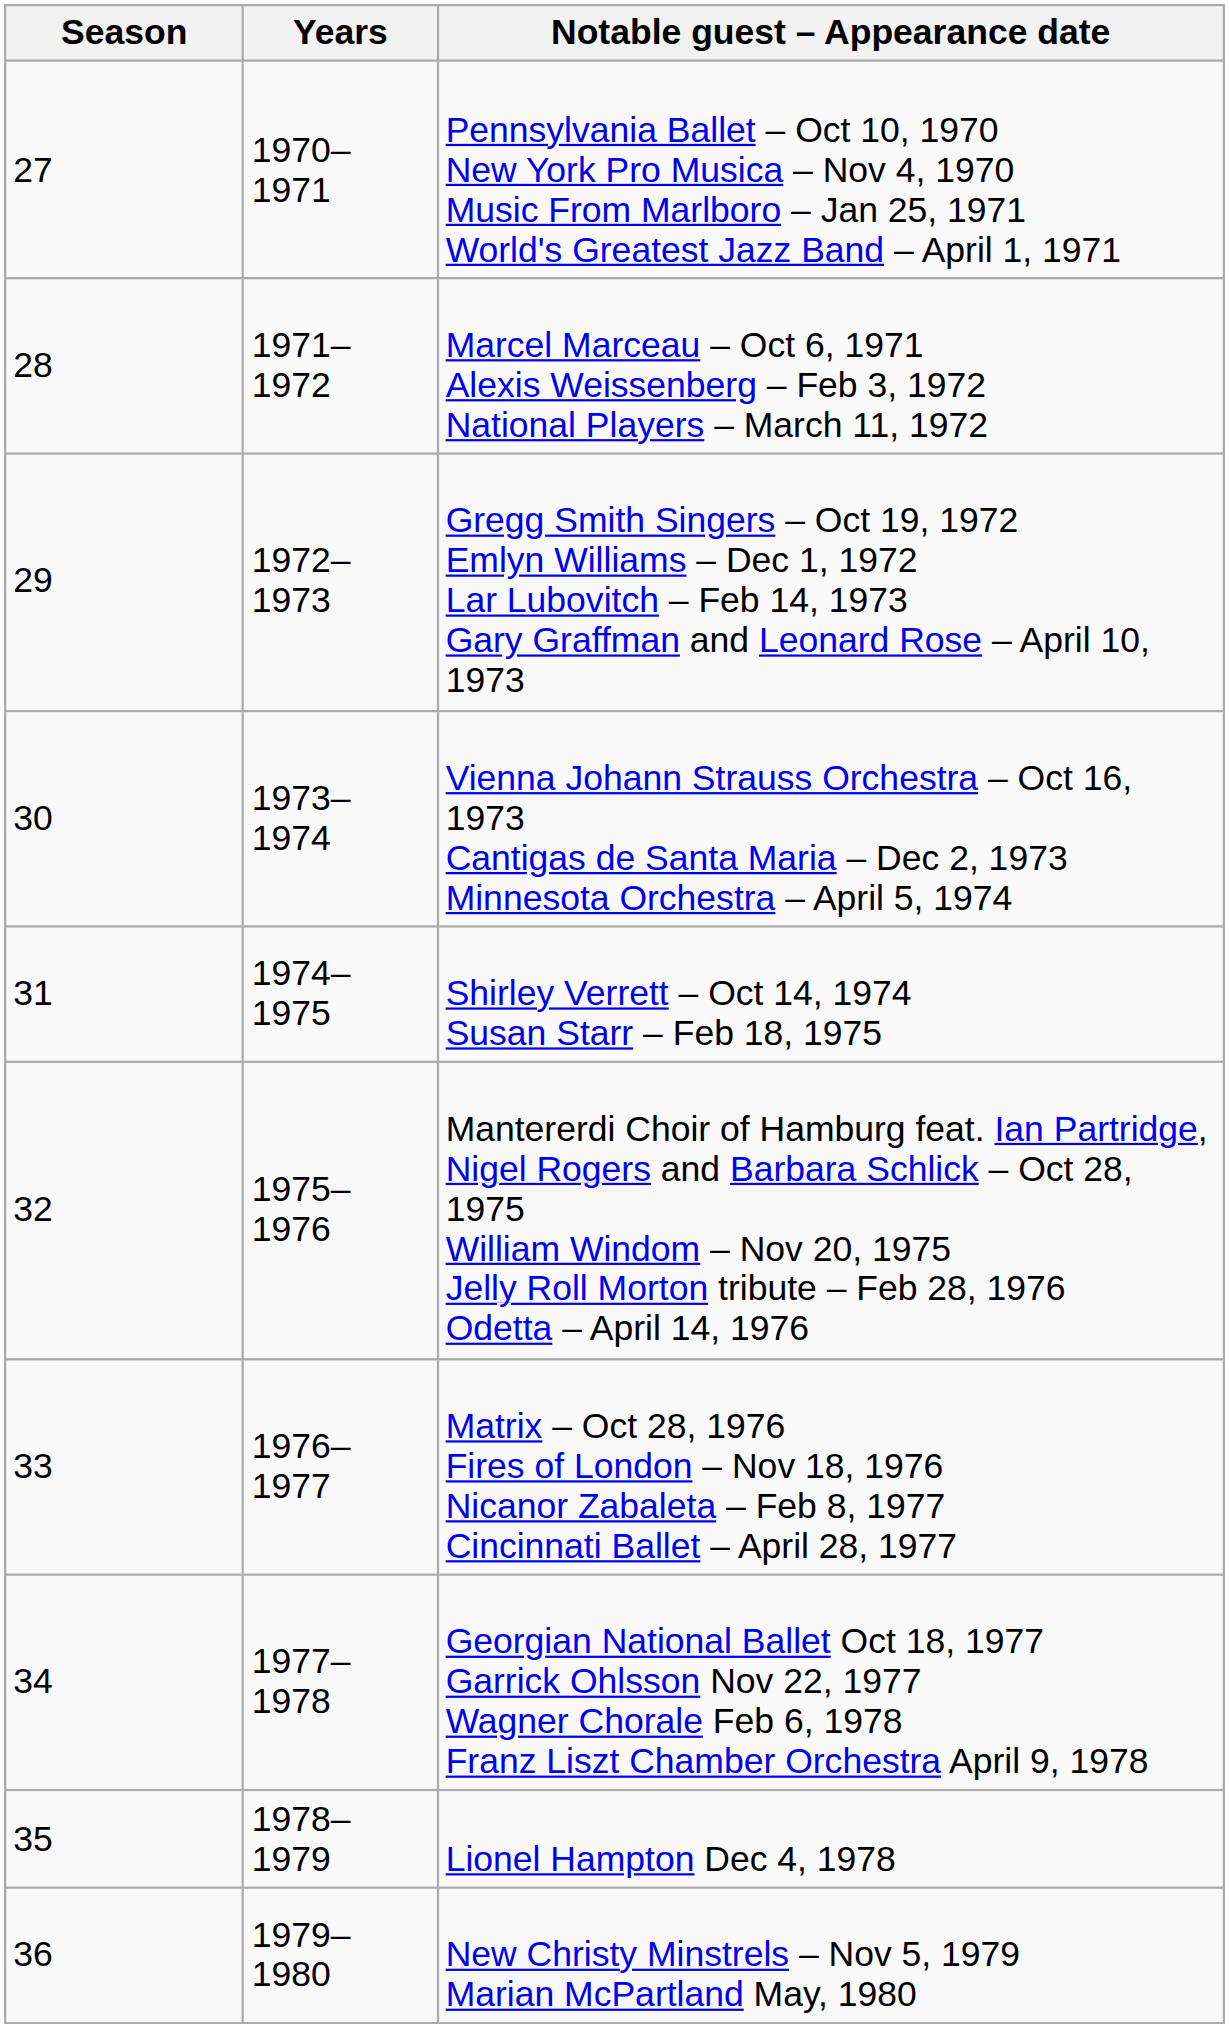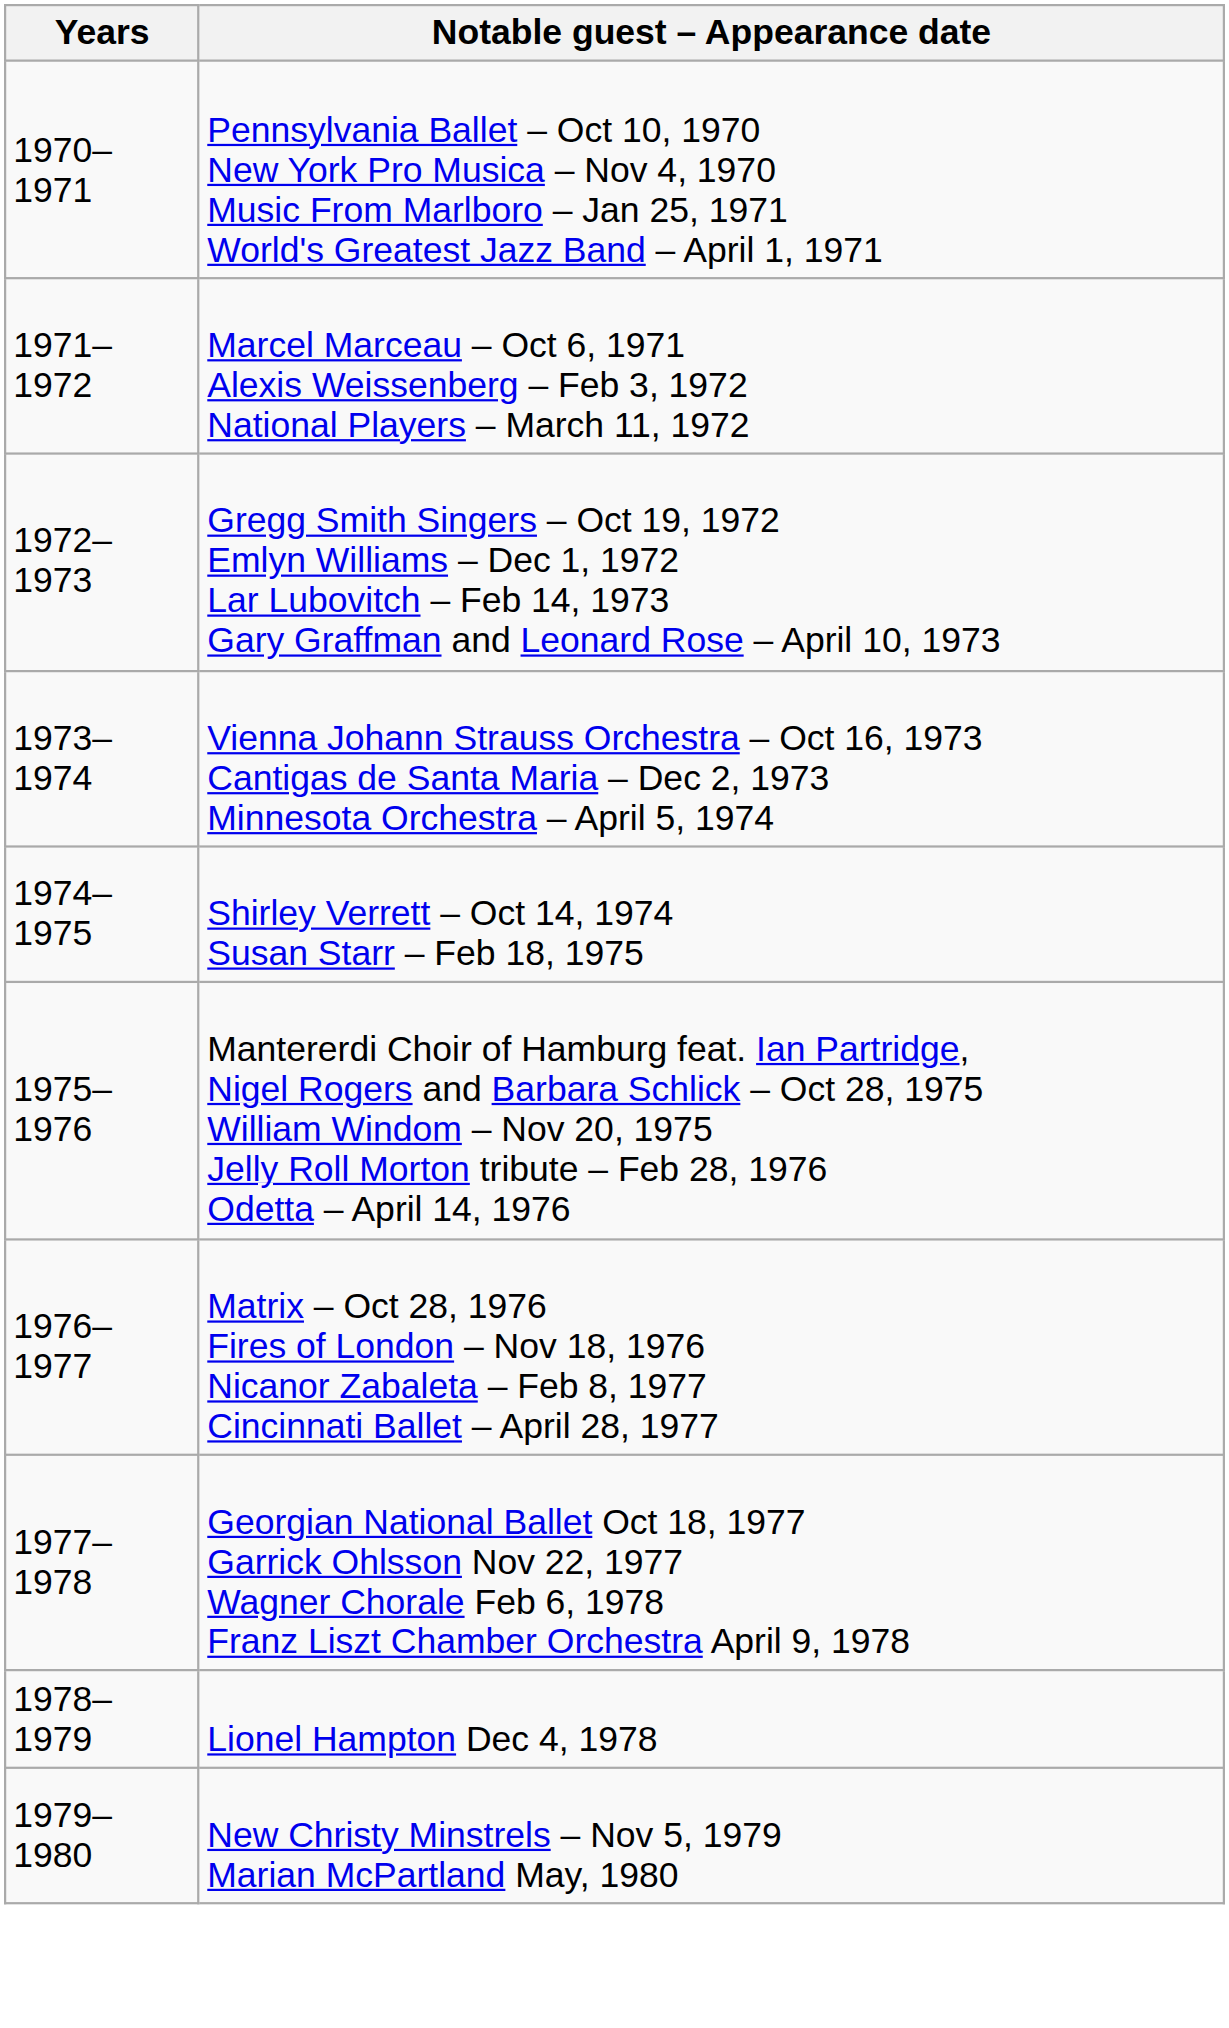- column: (124, 32)
